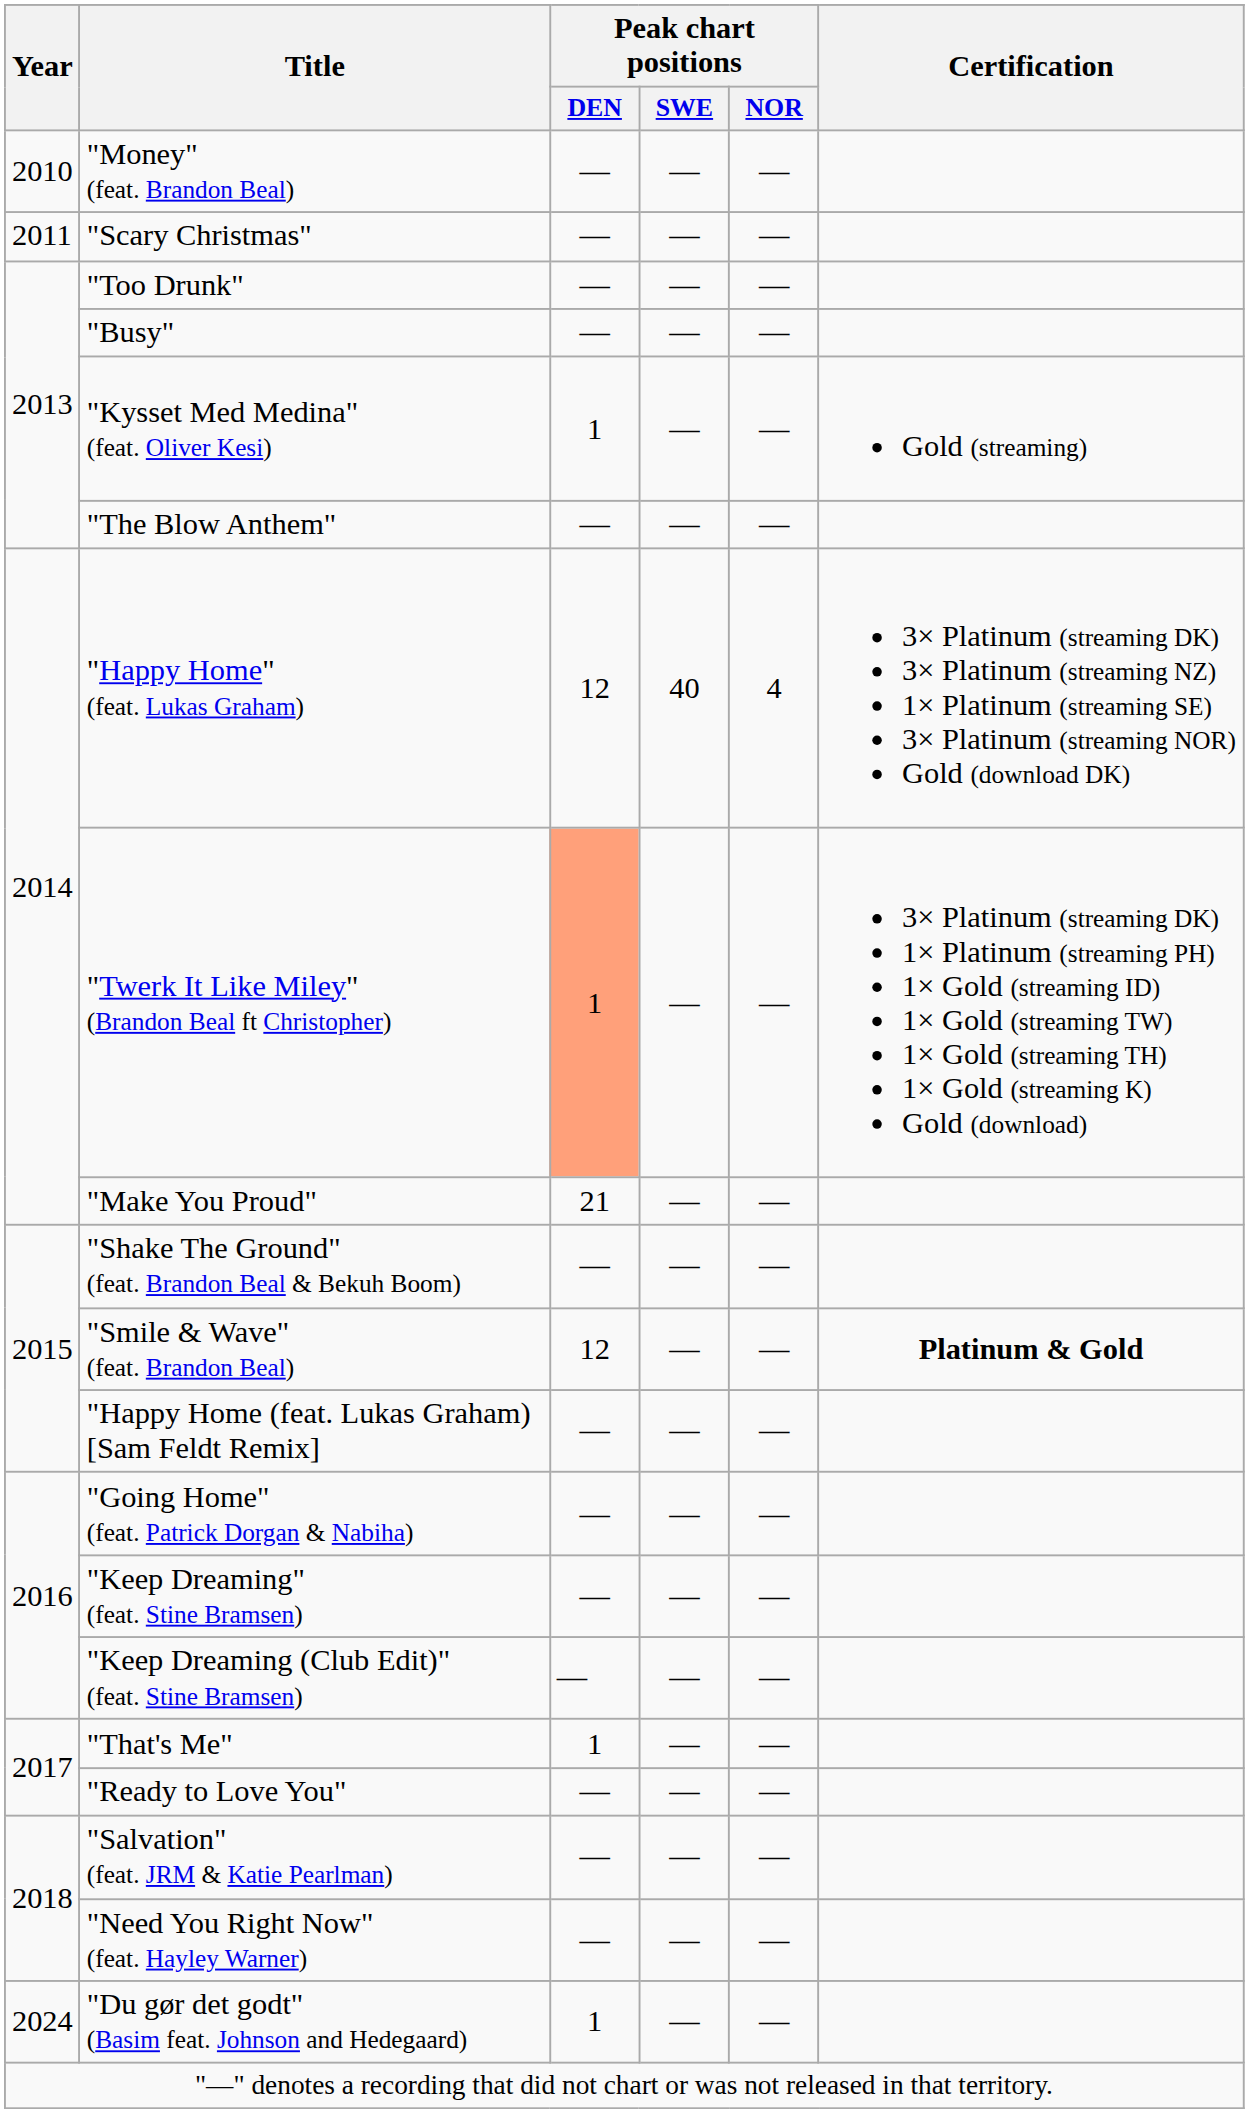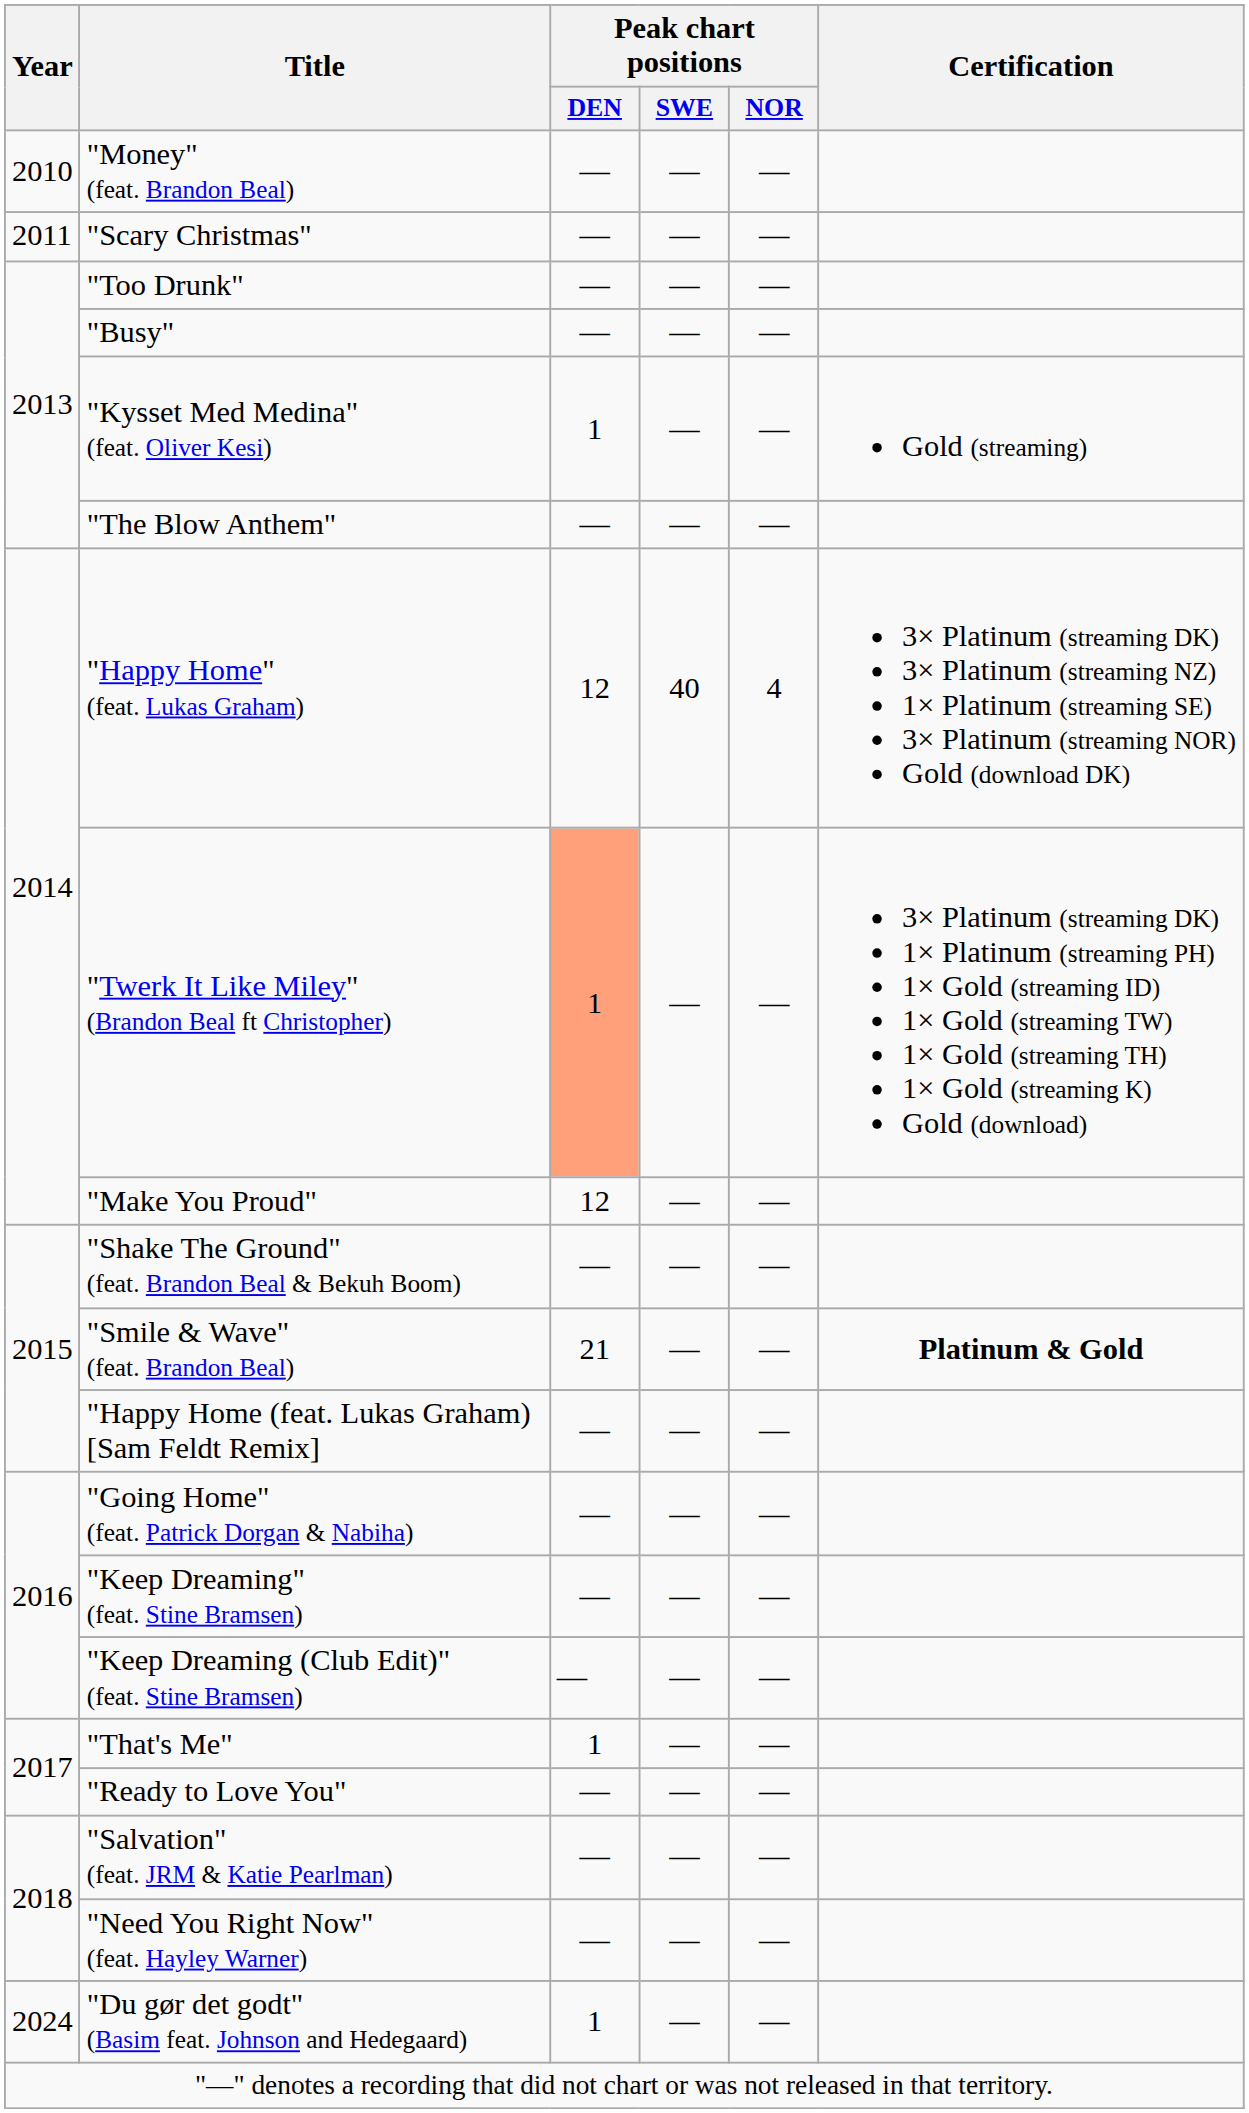(595, 1200) 21 -> (595, 1200) 12
(595, 1348) 12 -> (595, 1348) 21
